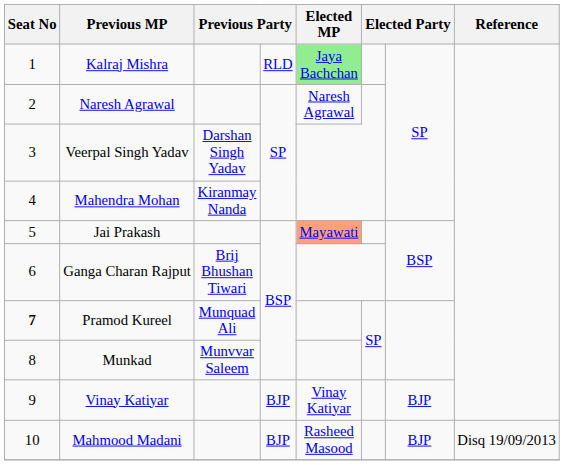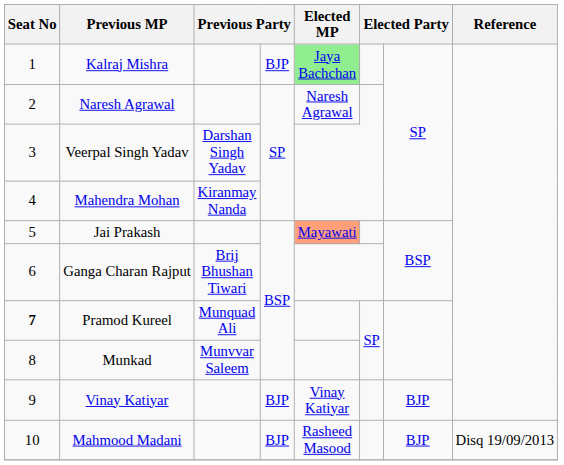(278, 64) RLD -> (277, 64) BJP
